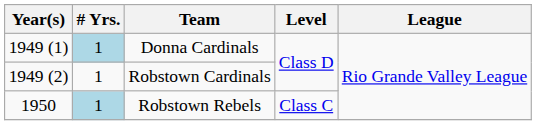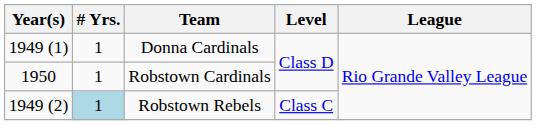(98, 47) lightblue background -> (98, 47) no background
(38, 76) 1949 (2) -> (38, 76) 1950
(38, 105) 1950 -> (38, 105) 1949 (2)
